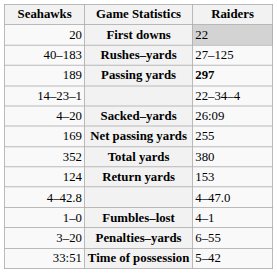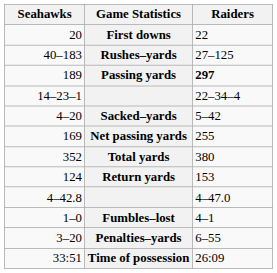(202, 34) lightgrey background -> (202, 34) no background
(210, 116) 26:09 -> (208, 116) 5–42
(208, 258) 5–42 -> (210, 258) 26:09
